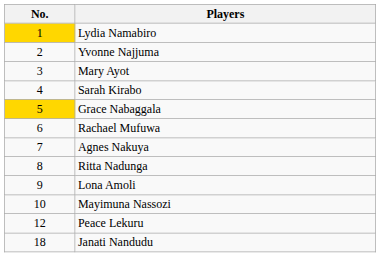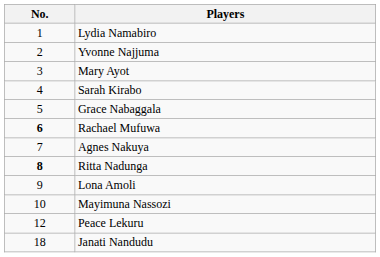(40, 33) gold background -> (40, 33) no background
(40, 109) gold background -> (40, 109) no background
(40, 128) normal -> (40, 128) bold
(40, 166) normal -> (40, 166) bold
